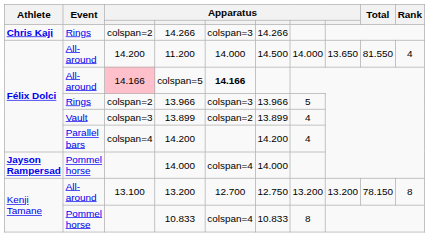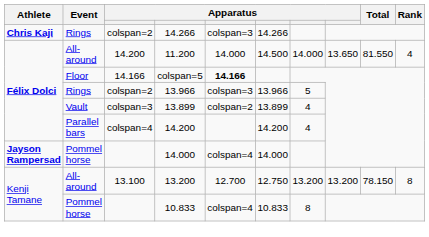(81, 81) All-around -> (77, 75) Floor
(130, 81) pink background -> (130, 75) no background
